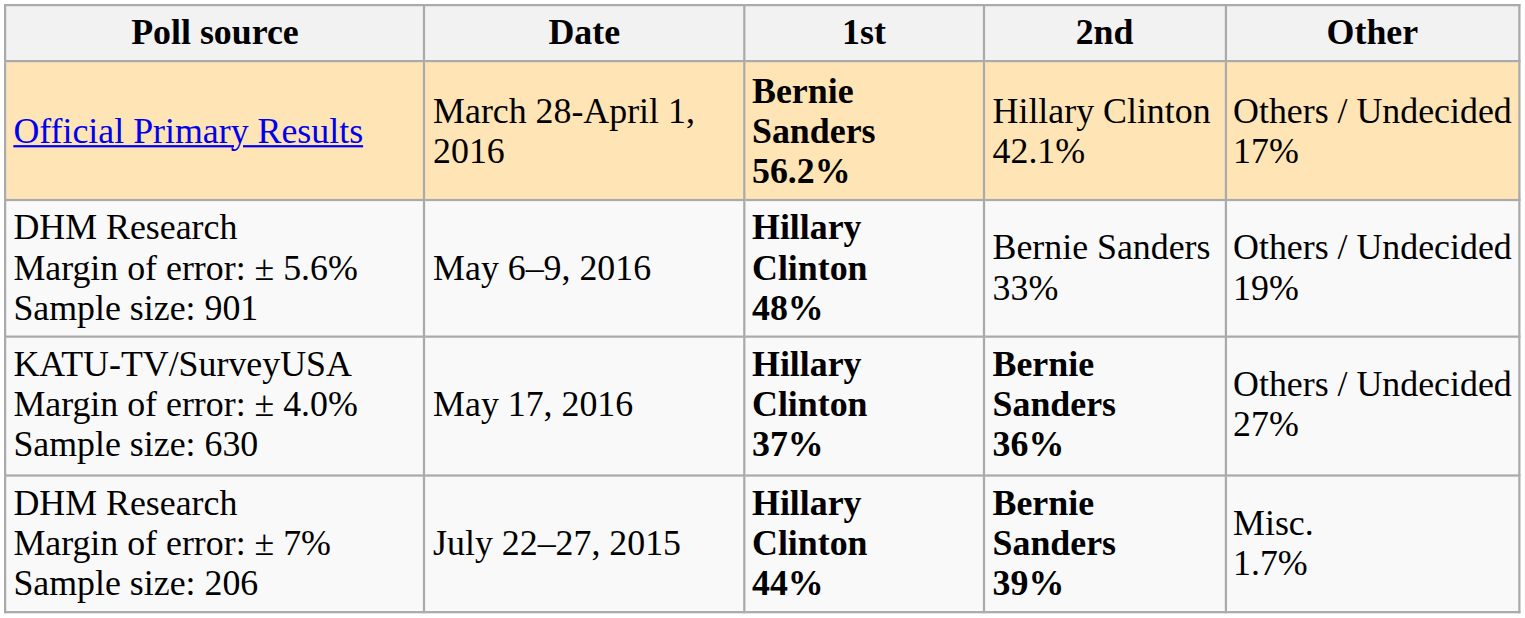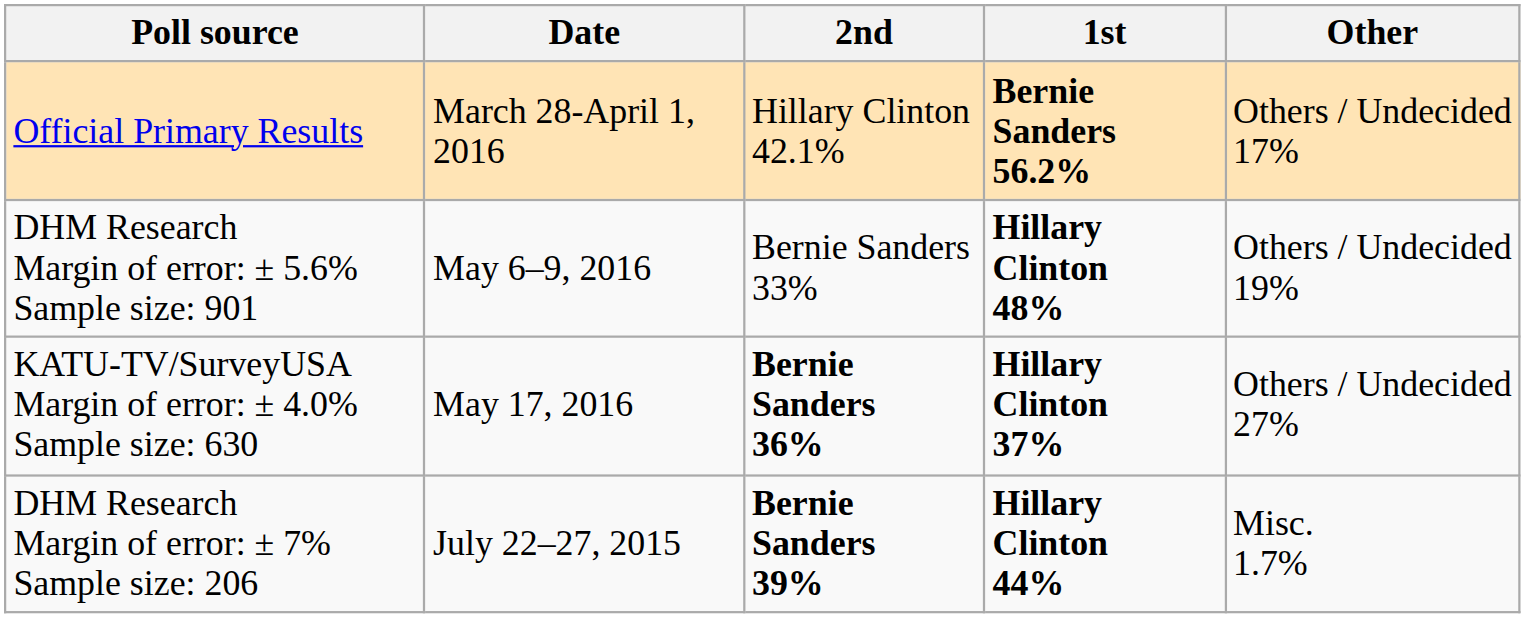columns swapped: (864, 32) <-> (1105, 32)
